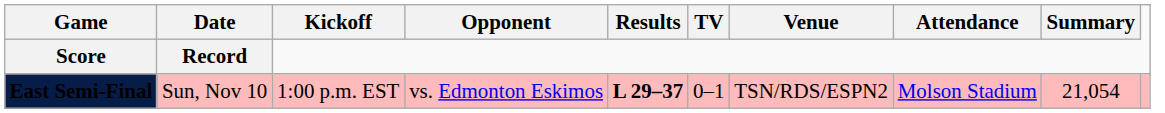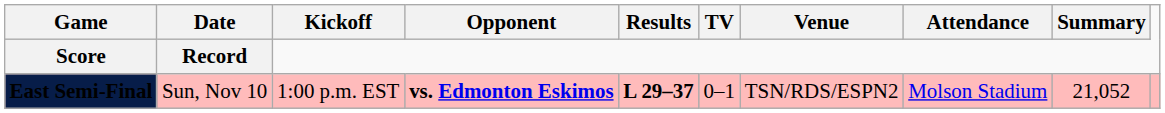(506, 91) normal -> (511, 91) bold
(1091, 91) 21,054 -> (1101, 91) 21,052
